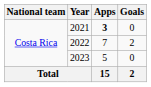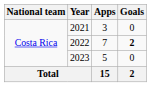(105, 27) bold -> (105, 27) normal
(132, 43) normal -> (132, 43) bold
